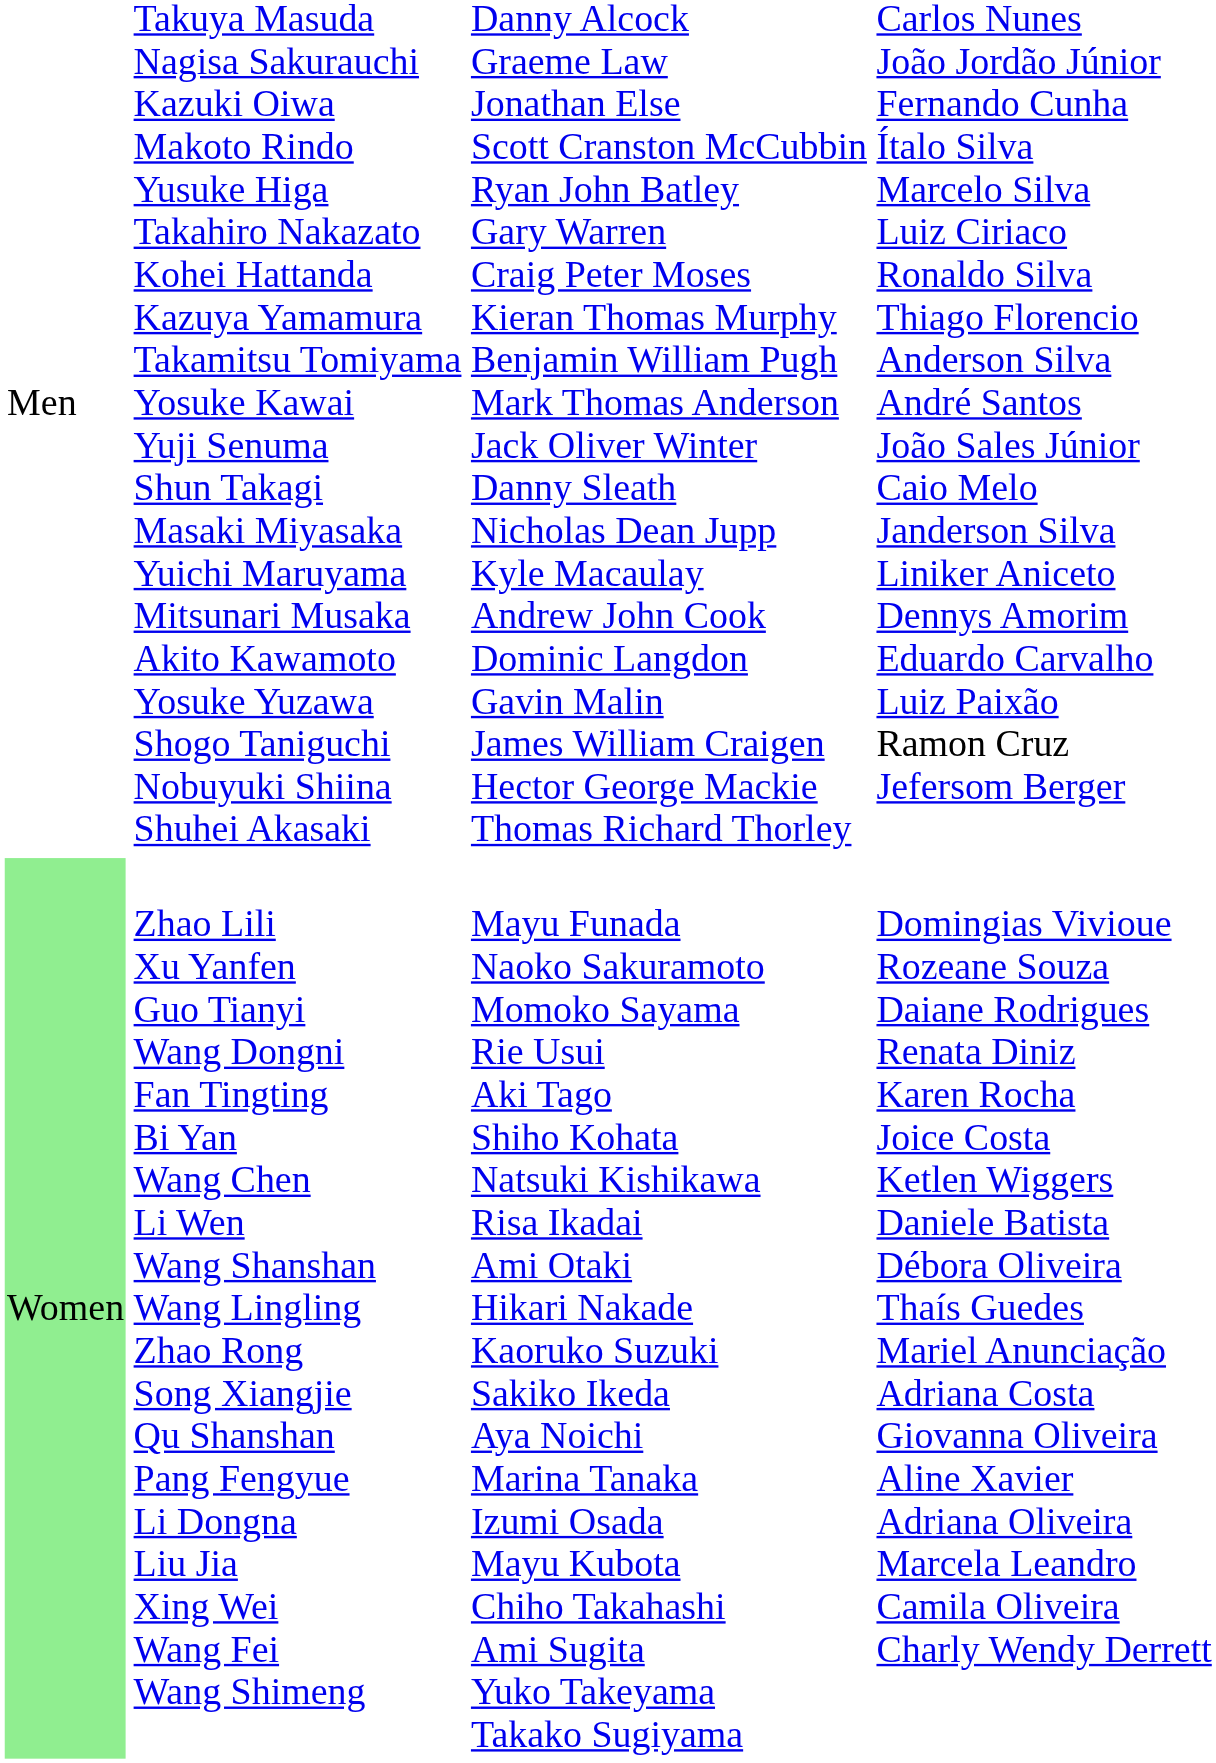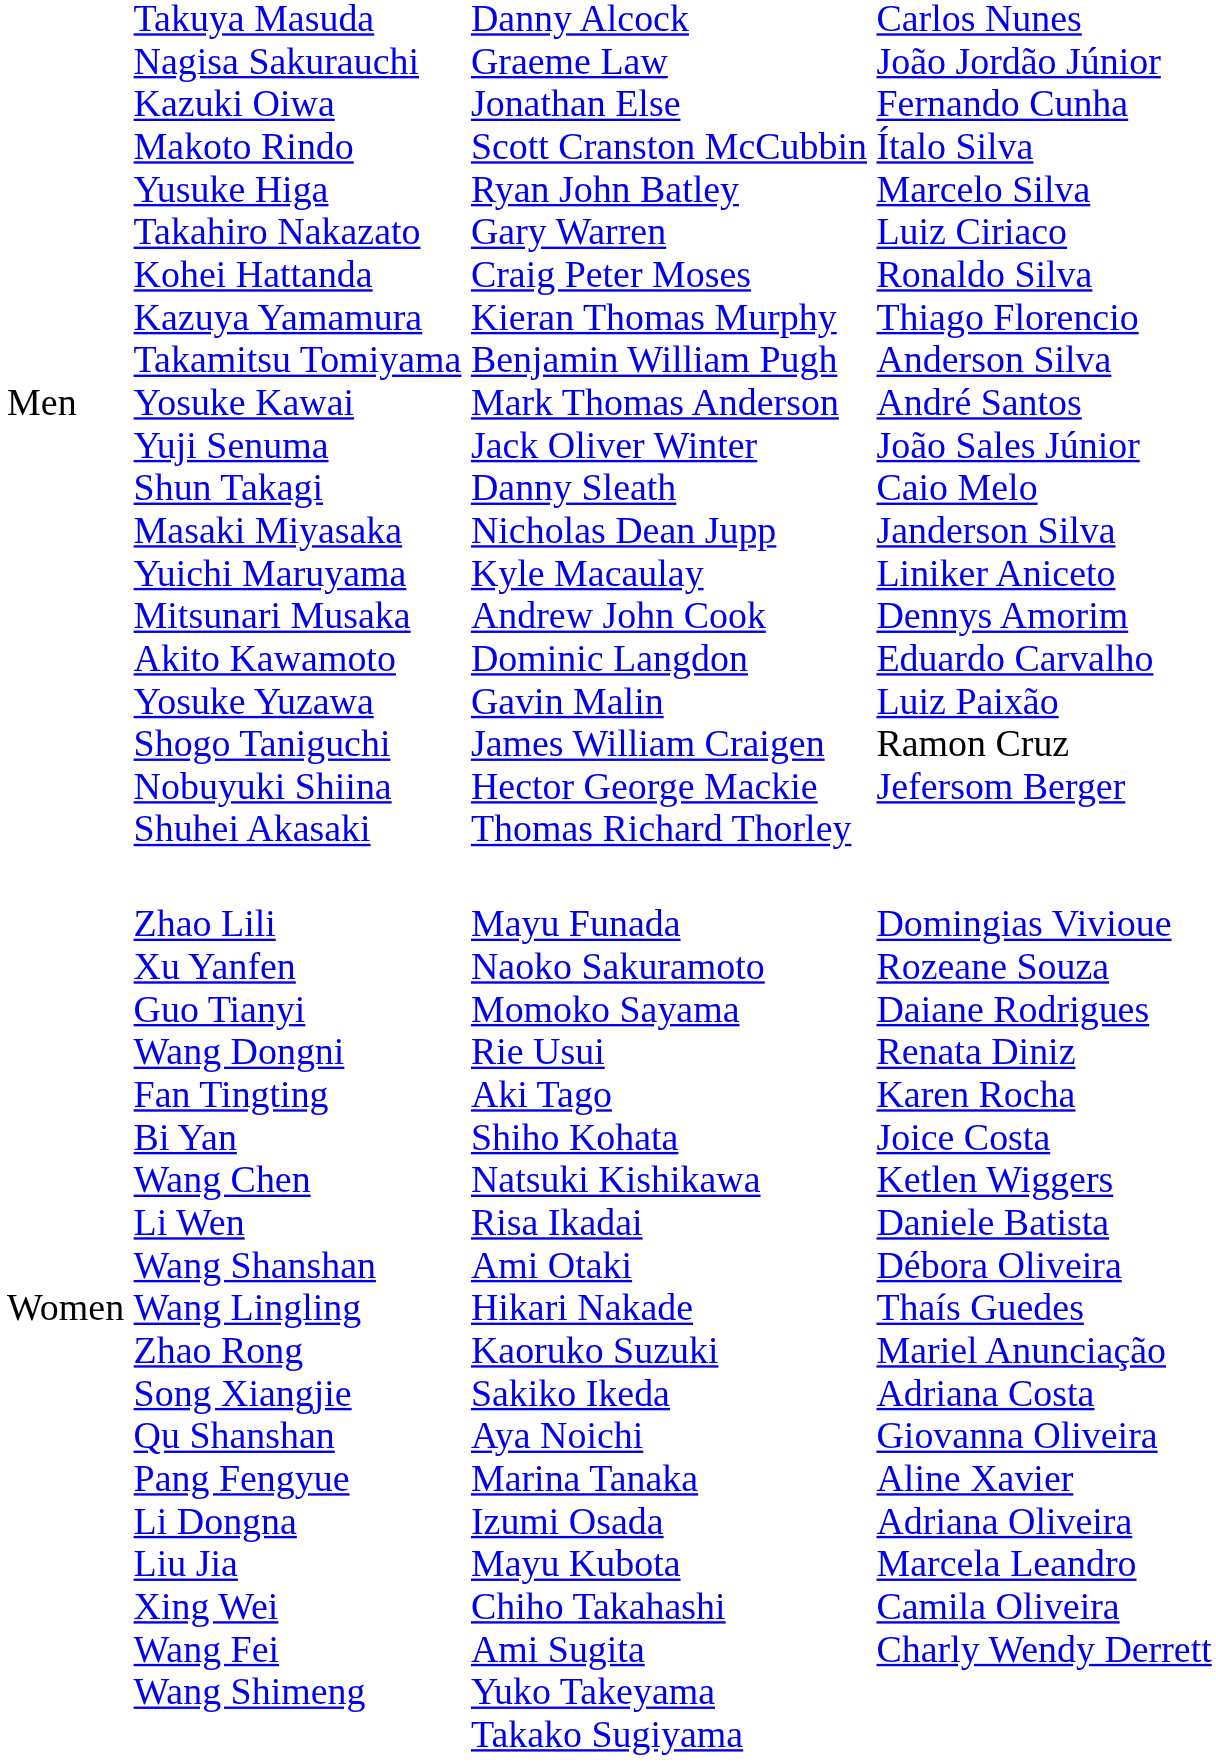(66, 1307) lightgreen background -> (66, 1307) no background
